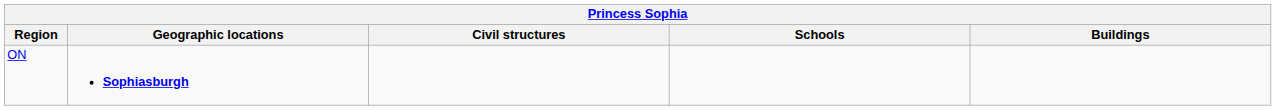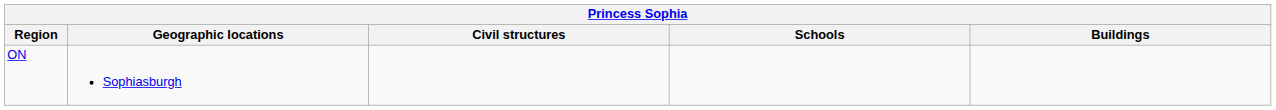(218, 82) bold -> (218, 82) normal
